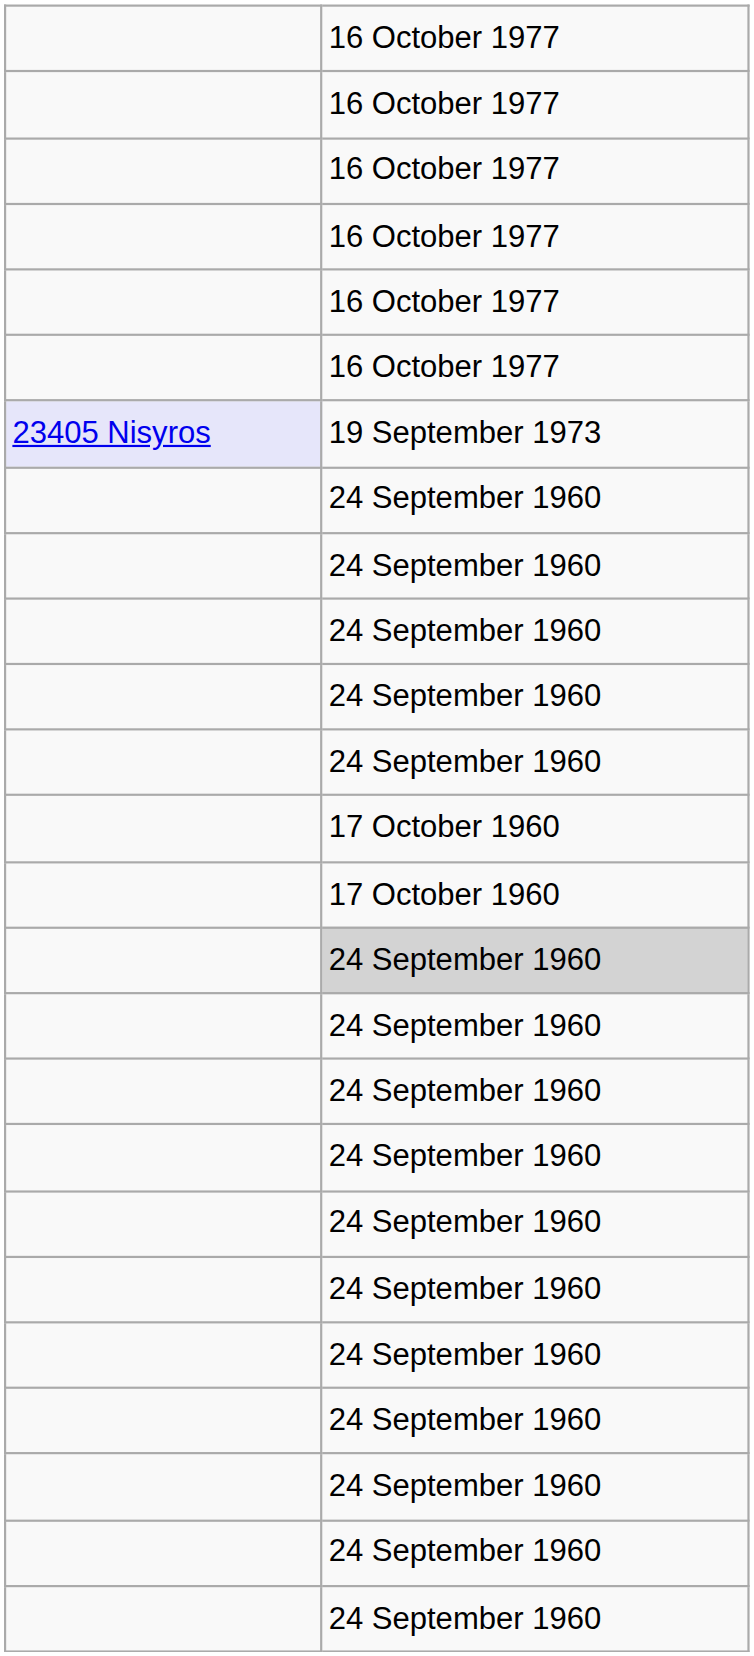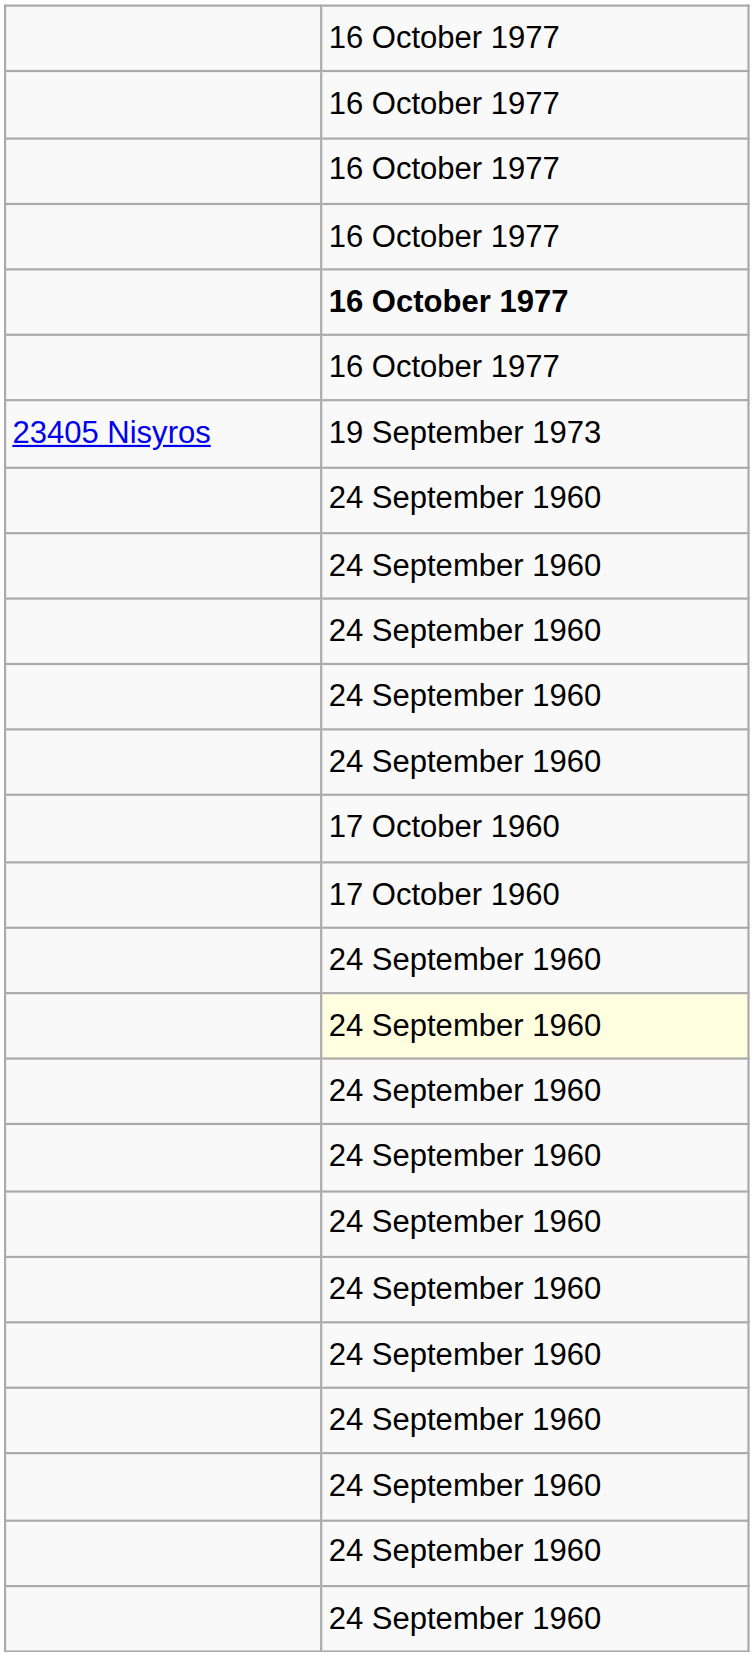(444, 301) normal -> (449, 301) bold
(112, 432) lavender background -> (112, 432) no background
(465, 959) lightgrey background -> (465, 959) no background
(465, 1025) no background -> (465, 1025) lightyellow background
